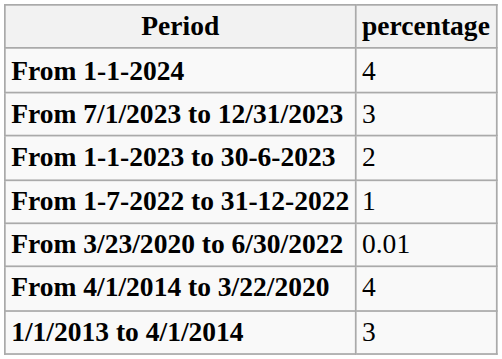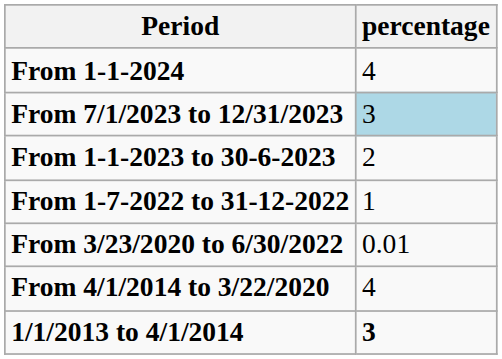(369, 113) no background -> (369, 113) lightblue background
(369, 331) normal -> (369, 331) bold
